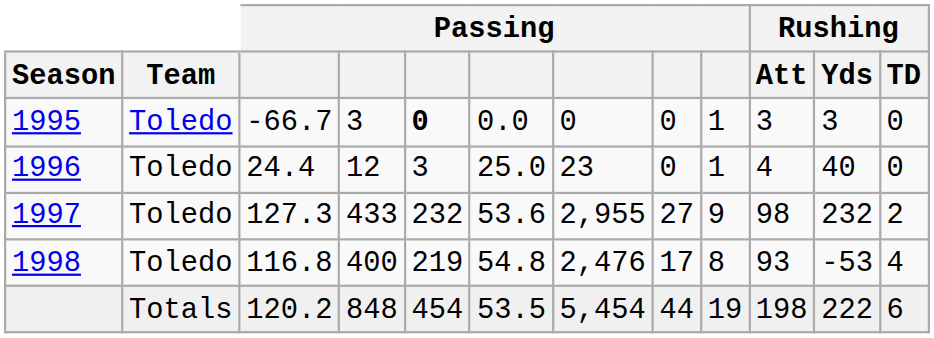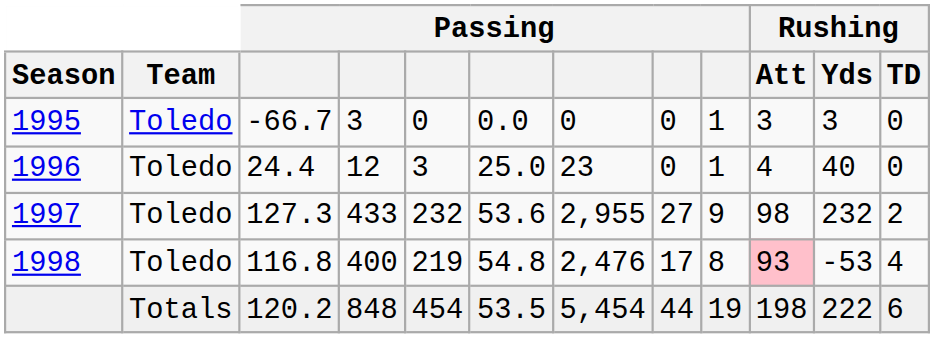(420, 122) bold -> (420, 122) normal
(773, 263) no background -> (773, 263) pink background
